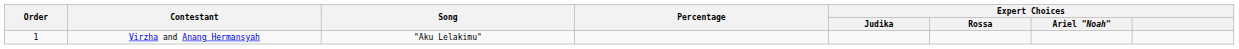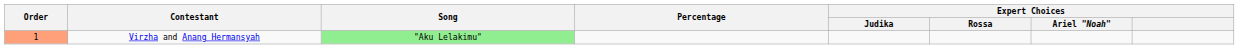(36, 37) no background -> (36, 37) lightsalmon background
(448, 37) no background -> (448, 37) lightgreen background
